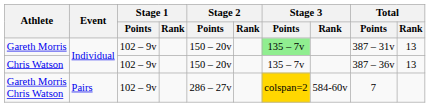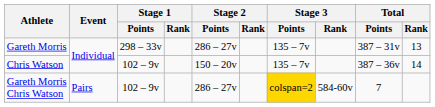(138, 47) 102 – 9v -> (141, 47) 298 – 33v
(210, 47) 150 – 20v -> (216, 47) 286 – 27v
(286, 47) lightgreen background -> (291, 47) no background
(411, 64) 13 -> (416, 64) 14
